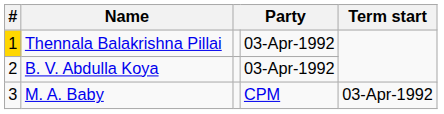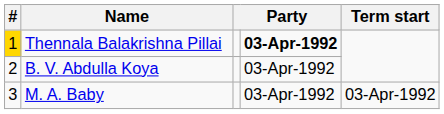(289, 43) normal -> (291, 43) bold
(262, 95) CPM -> (289, 95) 03-Apr-1992
